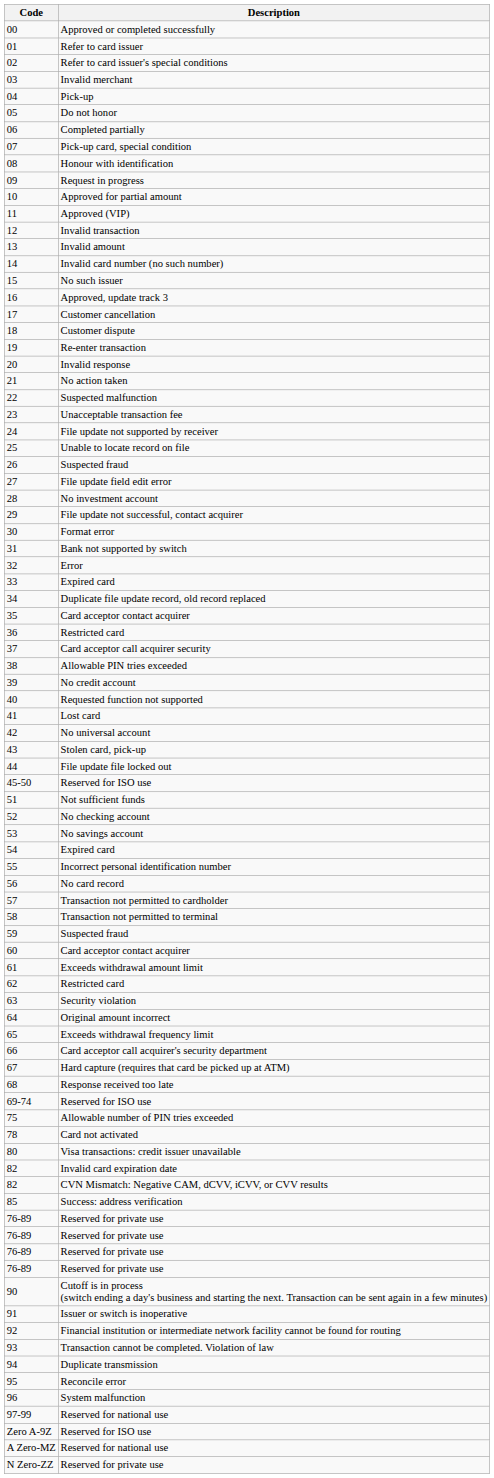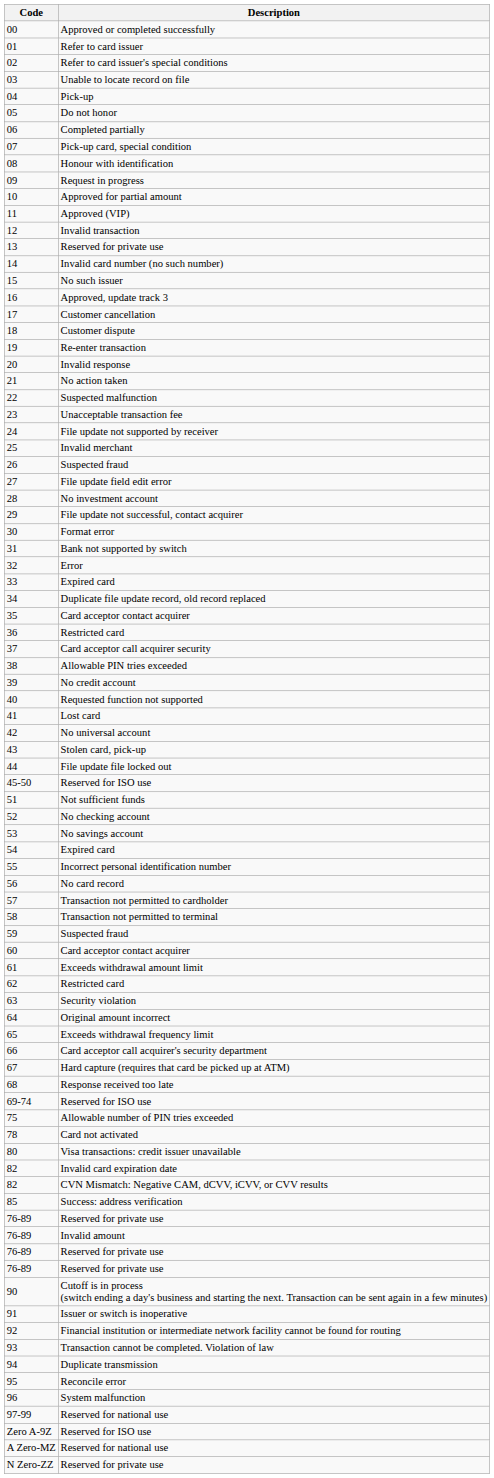(97, 79) Invalid merchant -> (125, 79) Unable to locate record on file
(93, 247) Invalid amount -> (112, 247) Reserved for private use
(125, 448) Unable to locate record on file -> (97, 448) Invalid merchant
(112, 1235) Reserved for private use -> (93, 1235) Invalid amount
